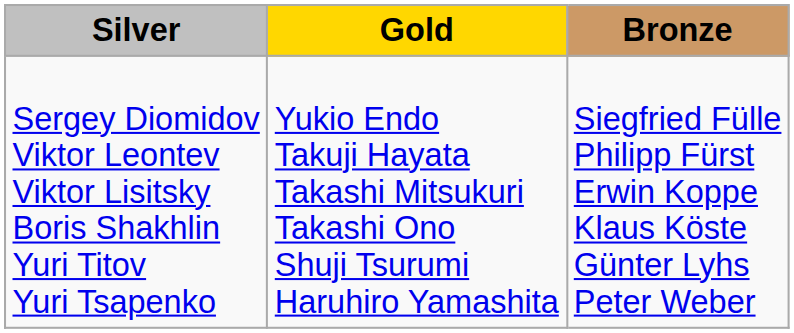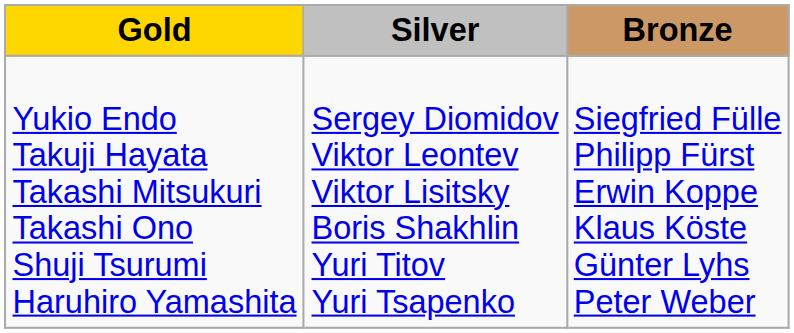columns swapped: (417, 30) <-> (136, 30)
